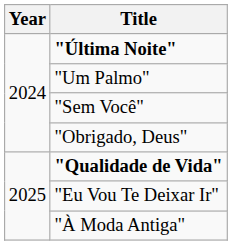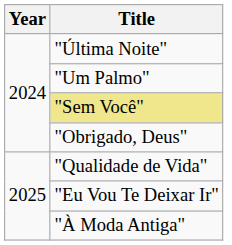(116, 48) bold -> (111, 48) normal
(99, 107) no background -> (99, 107) khaki background
(139, 166) bold -> (131, 166) normal
